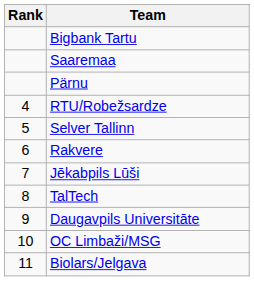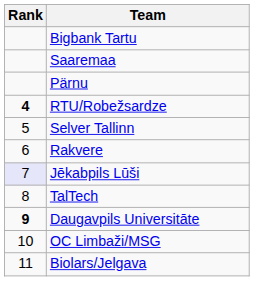(26, 106) normal -> (26, 106) bold
(26, 173) no background -> (26, 173) lavender background
(26, 219) normal -> (26, 219) bold
